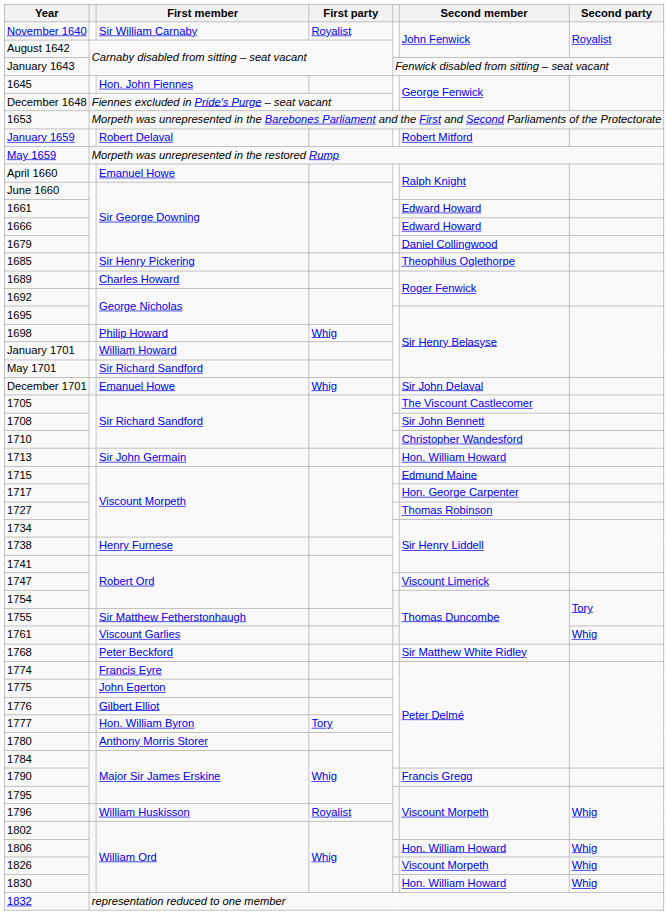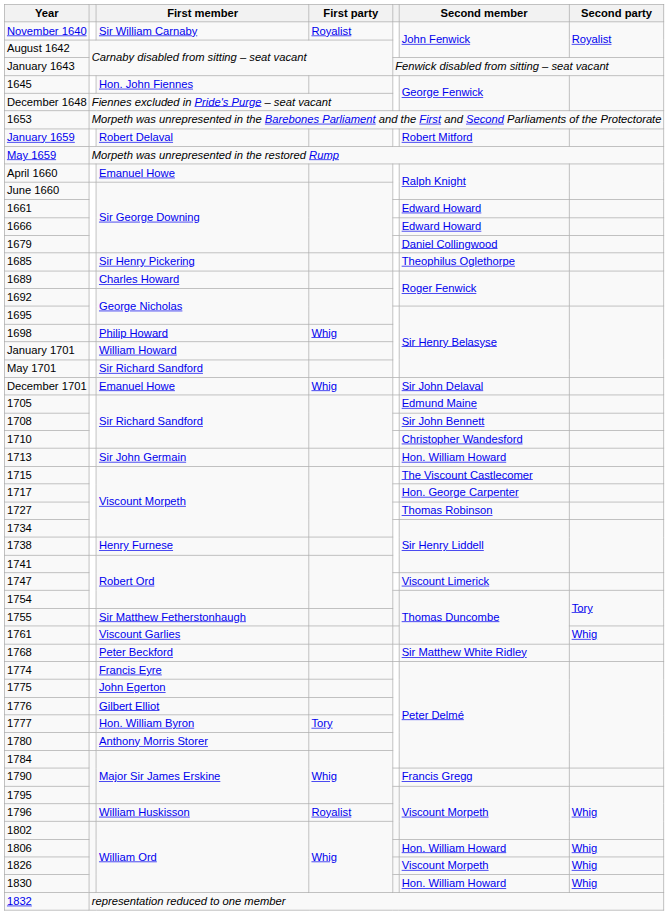(467, 404) The Viscount Castlecomer -> (439, 404) Edmund Maine
(439, 475) Edmund Maine -> (467, 475) The Viscount Castlecomer
